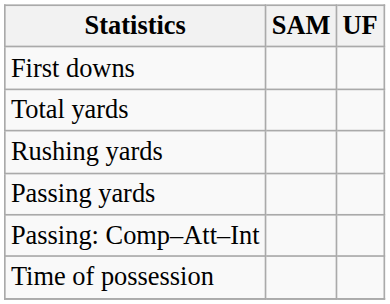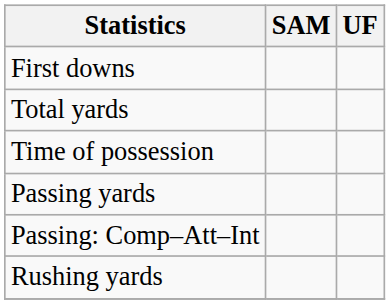rows swapped: (87, 151) <-> (112, 277)
